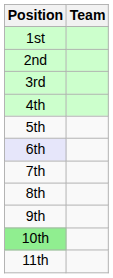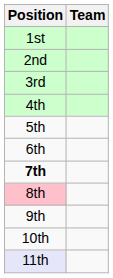(35, 149) lavender background -> (35, 149) no background
(35, 171) normal -> (35, 171) bold
(35, 194) no background -> (35, 194) pink background
(35, 238) lightgreen background -> (35, 238) no background
(35, 261) no background -> (35, 261) lavender background
